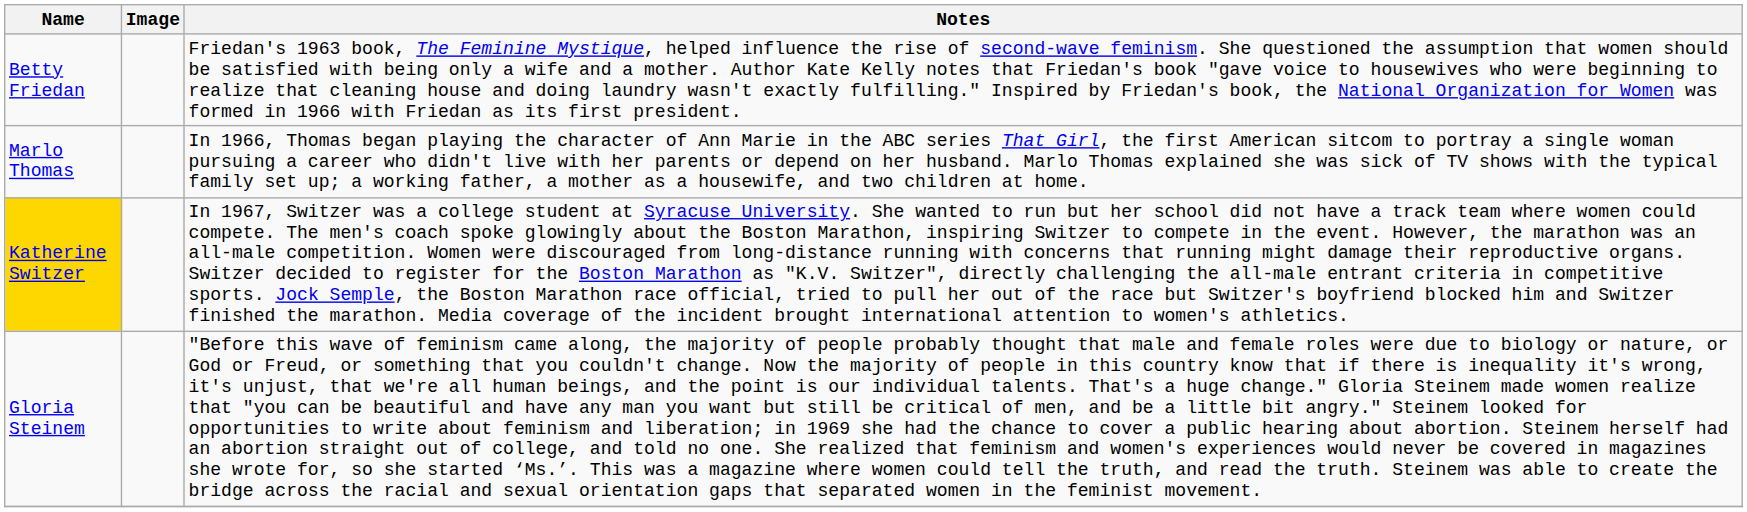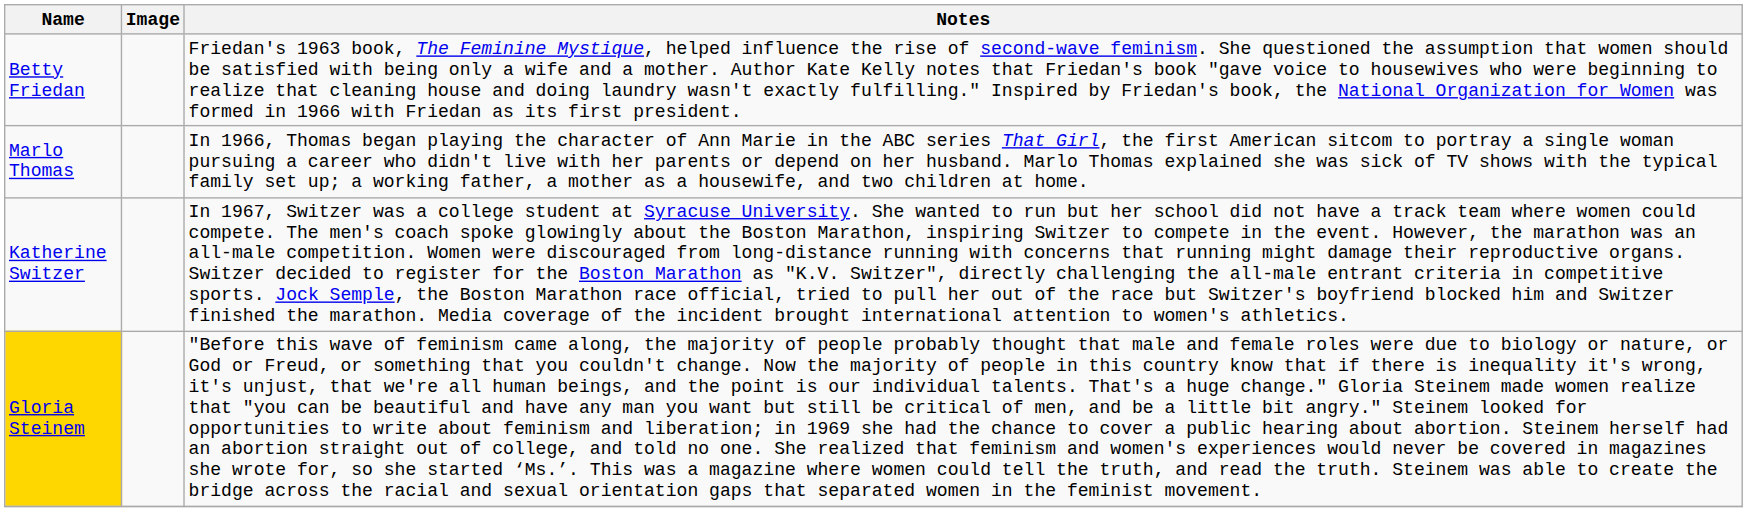(58, 264) gold background -> (58, 264) no background
(47, 419) no background -> (47, 419) gold background
